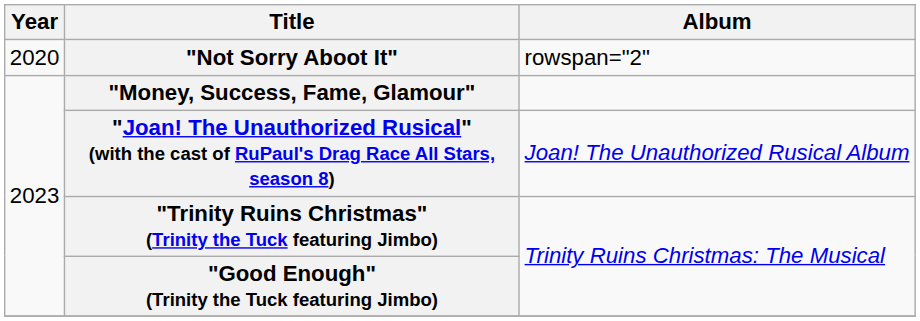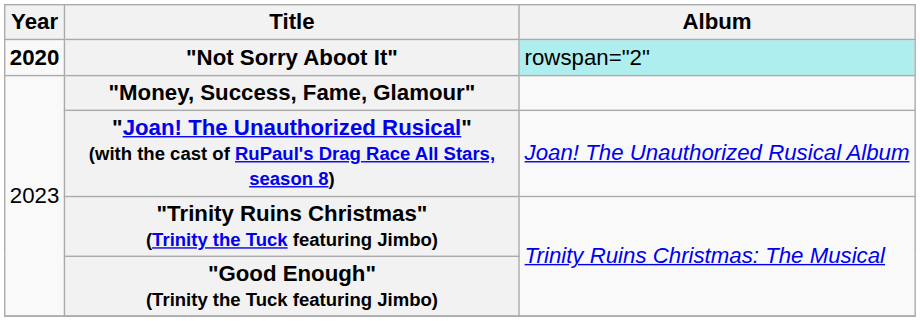(35, 57) normal -> (35, 57) bold
(587, 57) no background -> (587, 57) paleturquoise background
